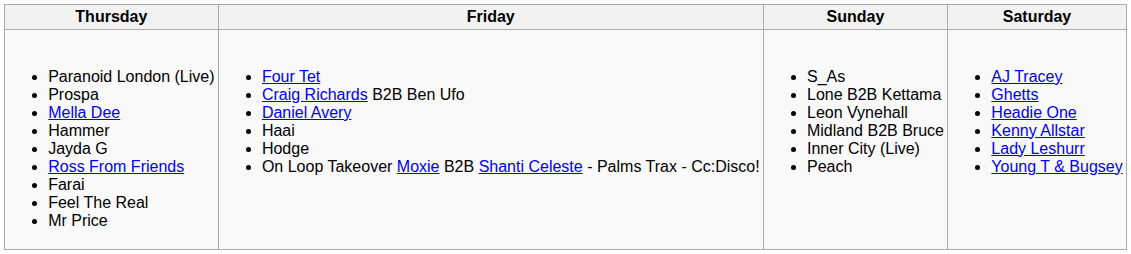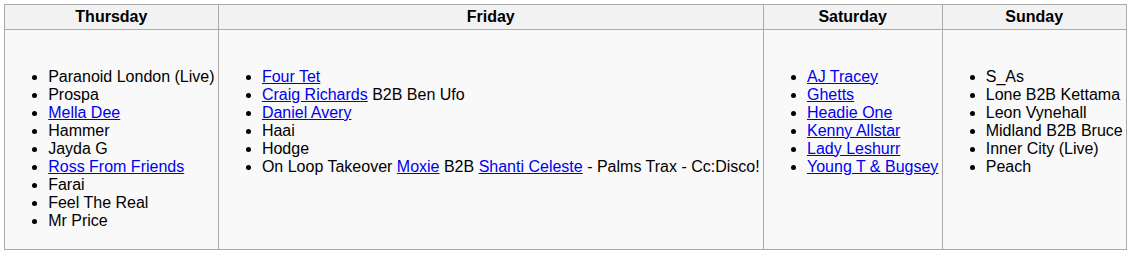columns swapped: (1037, 17) <-> (855, 17)
